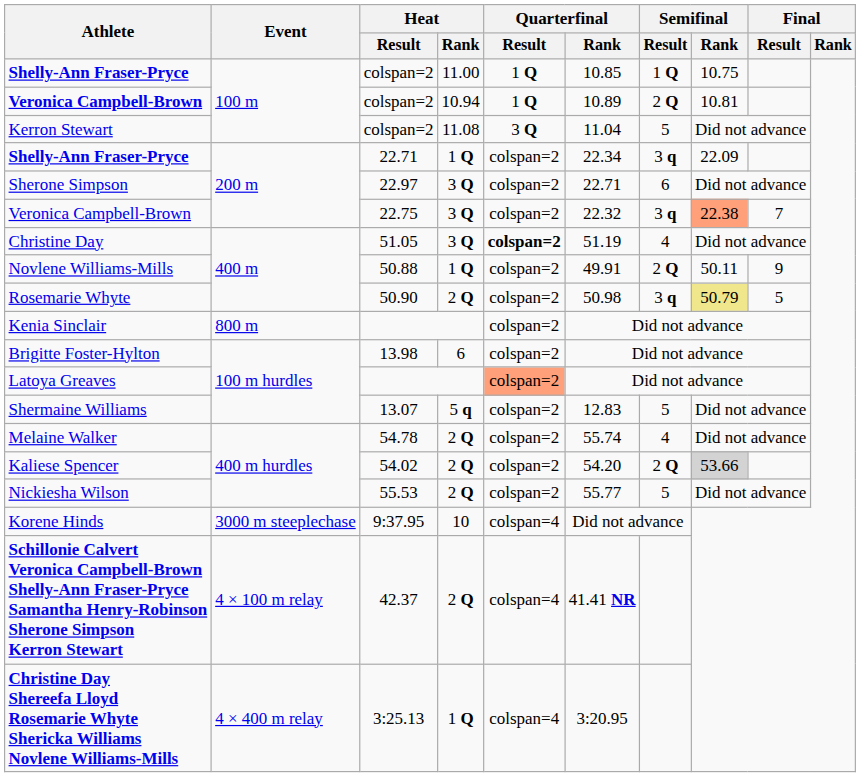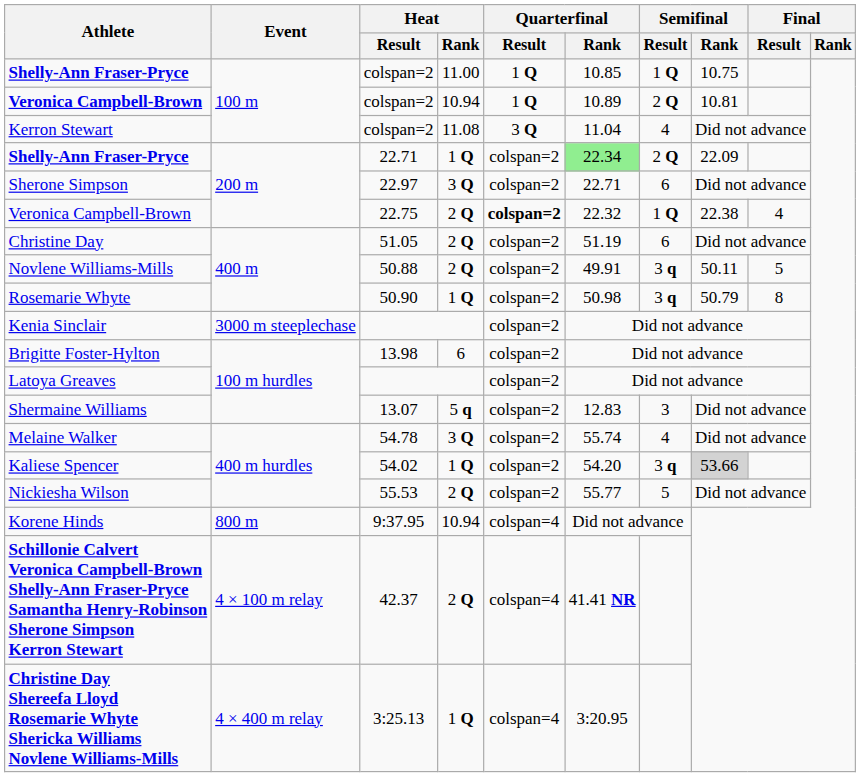(665, 129) 5 -> (665, 129) 4
(602, 157) no background -> (602, 157) lightgreen background
(665, 157) 3 q -> (665, 157) 2 Q
(461, 213) 3 Q -> (461, 213) 2 Q
(524, 213) normal -> (524, 213) bold
(665, 213) 3 q -> (665, 213) 1 Q
(719, 213) lightsalmon background -> (719, 213) no background
(779, 213) 7 -> (779, 213) 4
(461, 241) 3 Q -> (461, 241) 2 Q
(524, 241) bold -> (524, 241) normal
(665, 241) 4 -> (665, 241) 6
(461, 269) 1 Q -> (461, 269) 2 Q
(665, 269) 2 Q -> (665, 269) 3 q
(779, 269) 9 -> (779, 269) 5
(461, 297) 2 Q -> (461, 297) 1 Q
(719, 297) khaki background -> (719, 297) no background
(779, 297) 5 -> (779, 297) 8
(237, 325) 800 m -> (285, 325) 3000 m steeplechase
(524, 381) lightsalmon background -> (524, 381) no background
(665, 409) 5 -> (665, 409) 3
(461, 437) 2 Q -> (461, 437) 3 Q
(461, 465) 2 Q -> (461, 465) 1 Q
(665, 465) 2 Q -> (665, 465) 3 q
(285, 521) 3000 m steeplechase -> (237, 521) 800 m
(461, 521) 10 -> (461, 521) 10.94
